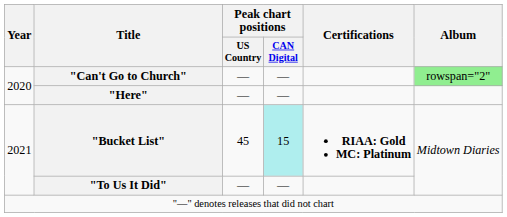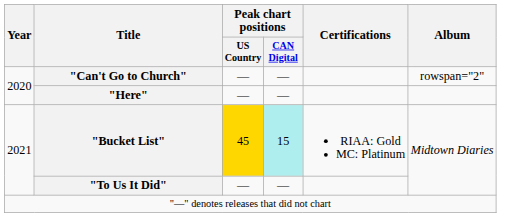(458, 76) lightgreen background -> (452, 76) no background
(243, 140) no background -> (243, 140) gold background
(358, 147) bold -> (355, 147) normal
